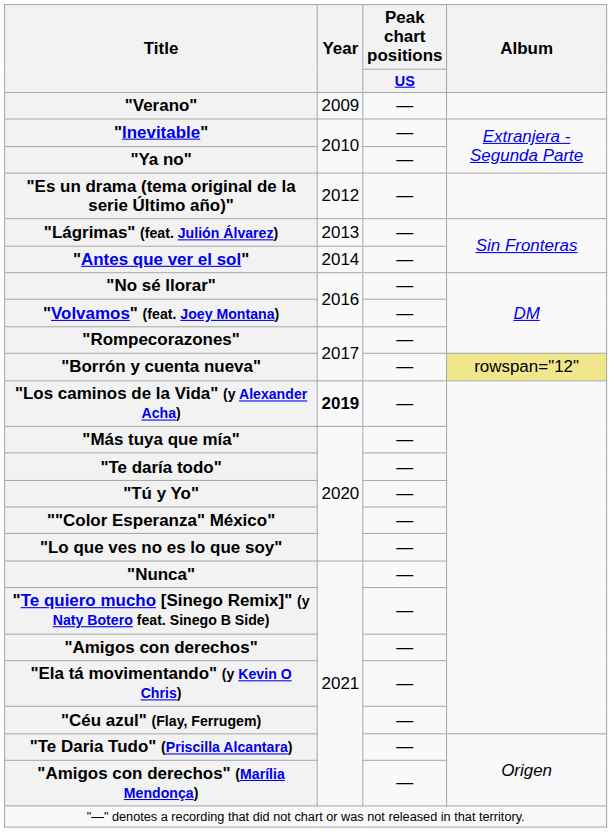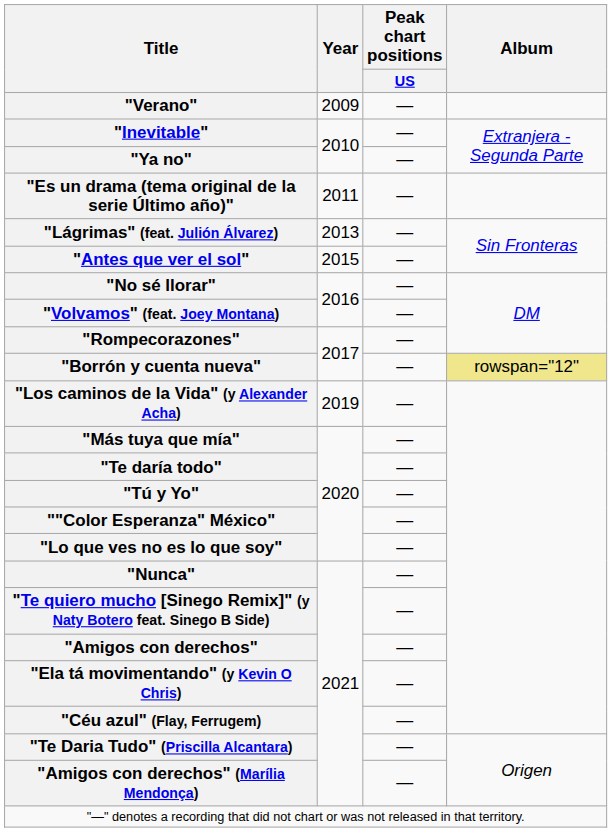(340, 195) 2012 -> (340, 195) 2011
(340, 259) 2014 -> (340, 259) 2015
(340, 403) bold -> (340, 403) normal
